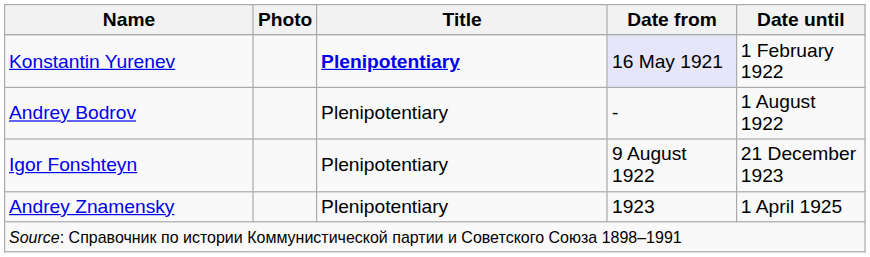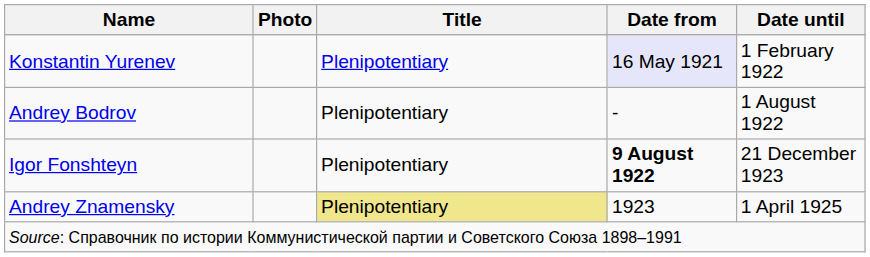(390, 60) bold -> (385, 60) normal
(649, 165) normal -> (653, 165) bold
(385, 206) no background -> (385, 206) khaki background
